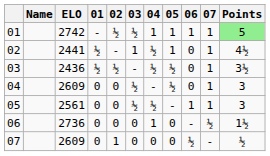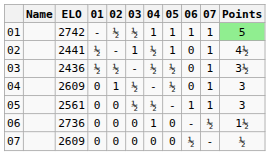(116, 86) 0 -> (116, 86) 1
(116, 141) 1 -> (116, 141) 0
